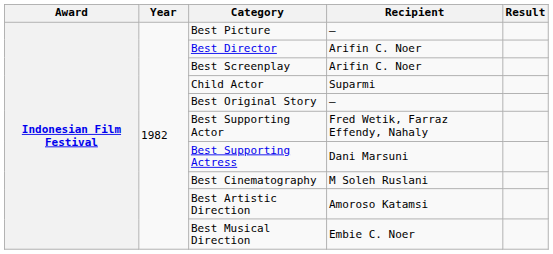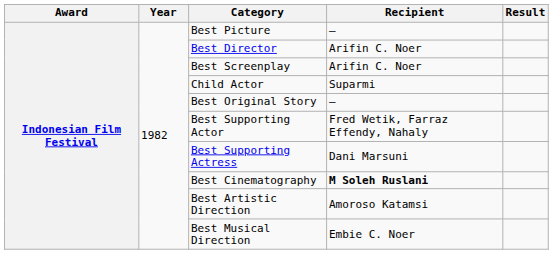(379, 181) normal -> (379, 181) bold
